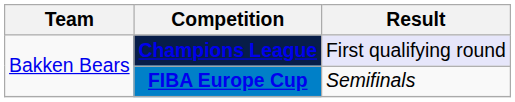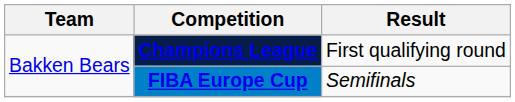(416, 50) lavender background -> (416, 50) no background
